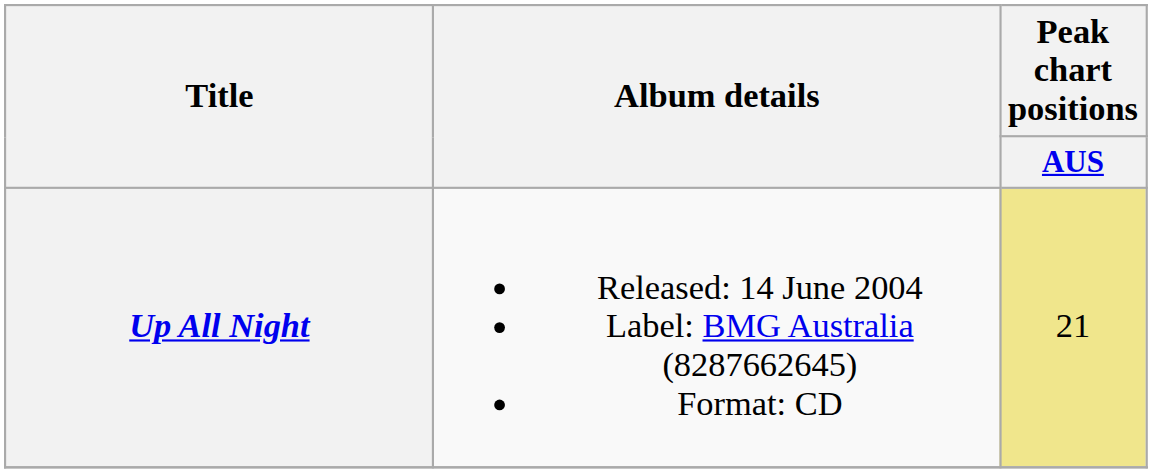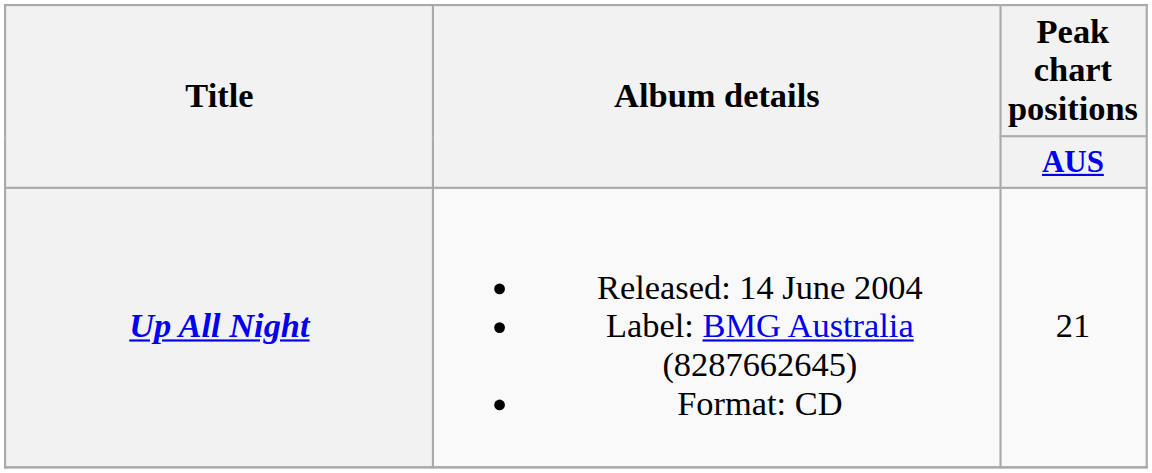(1073, 326) khaki background -> (1073, 326) no background
